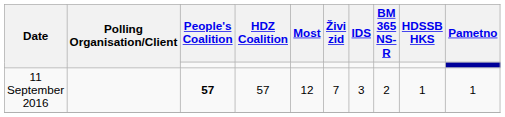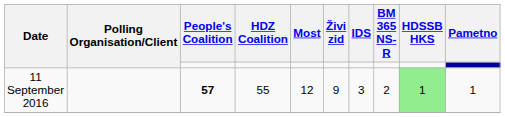(263, 90) 57 -> (263, 90) 55
(336, 90) 7 -> (336, 90) 9
(422, 90) no background -> (422, 90) lightgreen background
